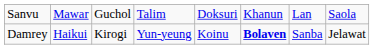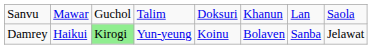(111, 34) no background -> (111, 34) lightgreen background
(265, 34) bold -> (264, 34) normal
